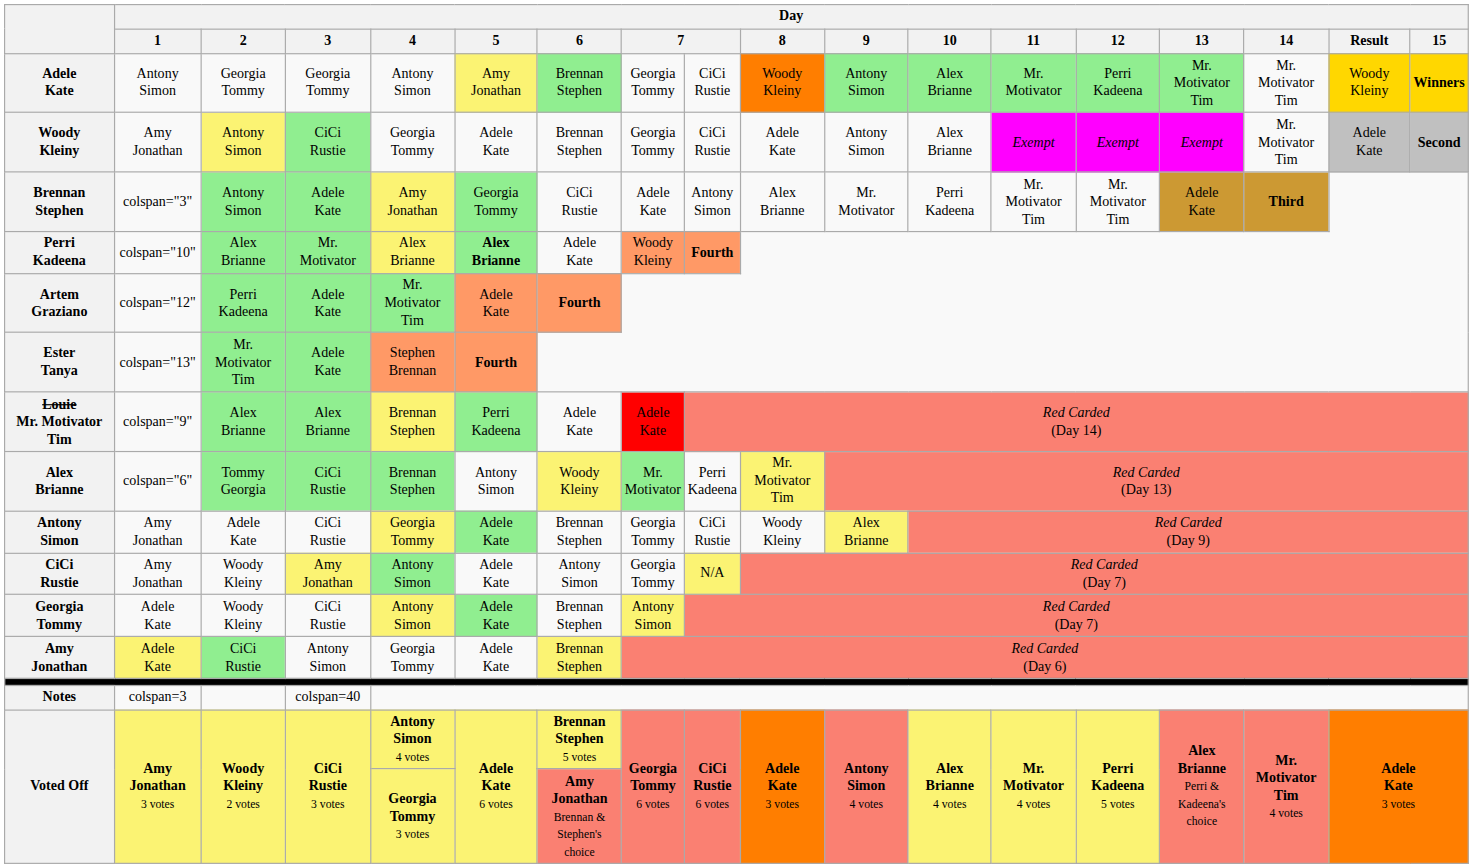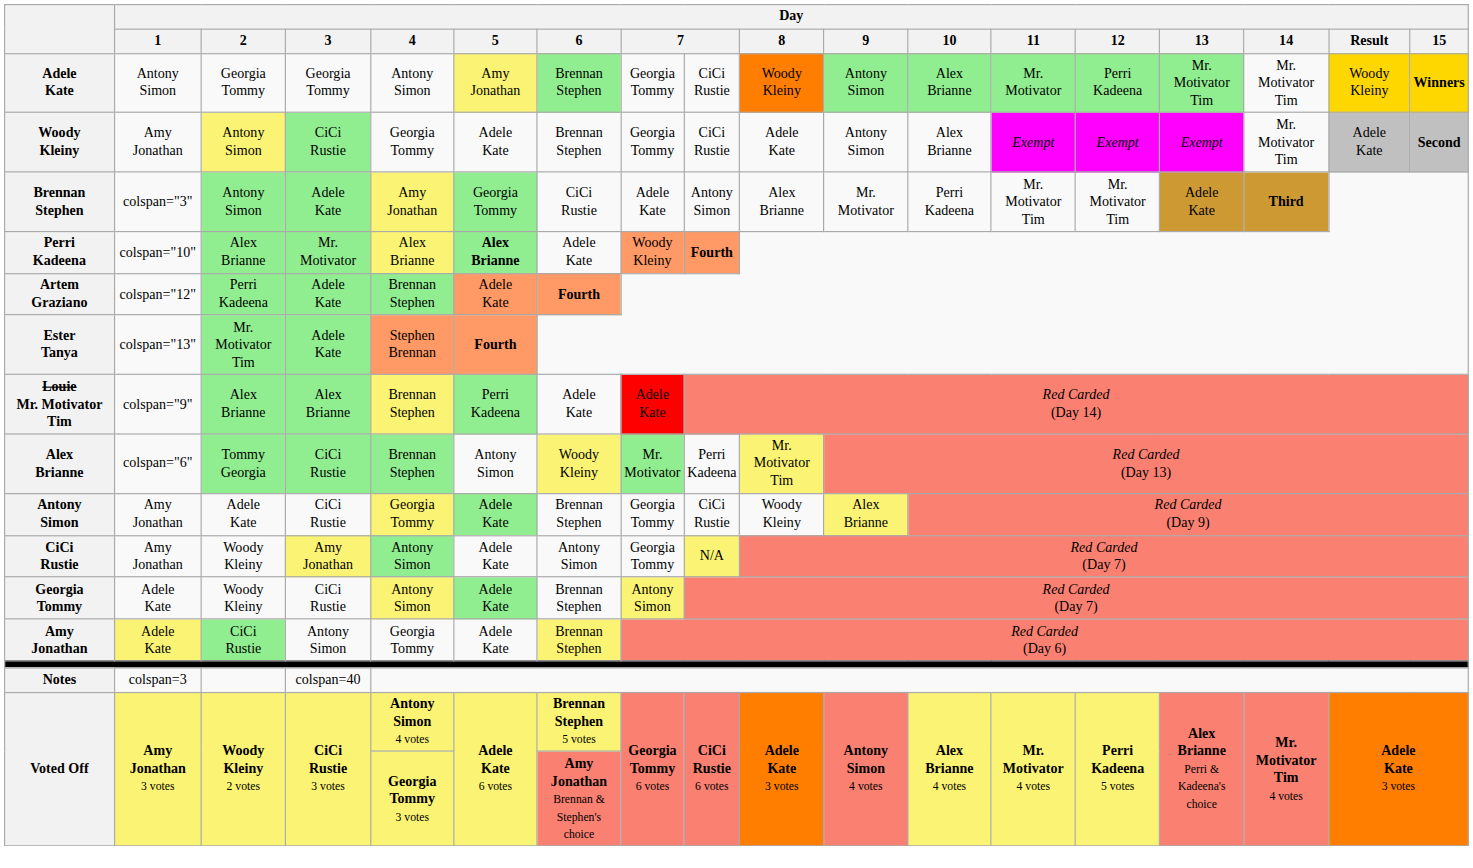(412, 302) Mr. Motivator Tim -> (412, 294) Brennan Stephen
